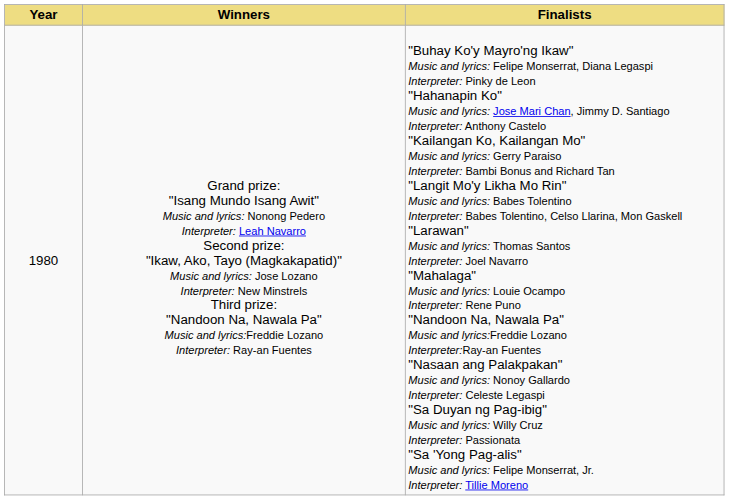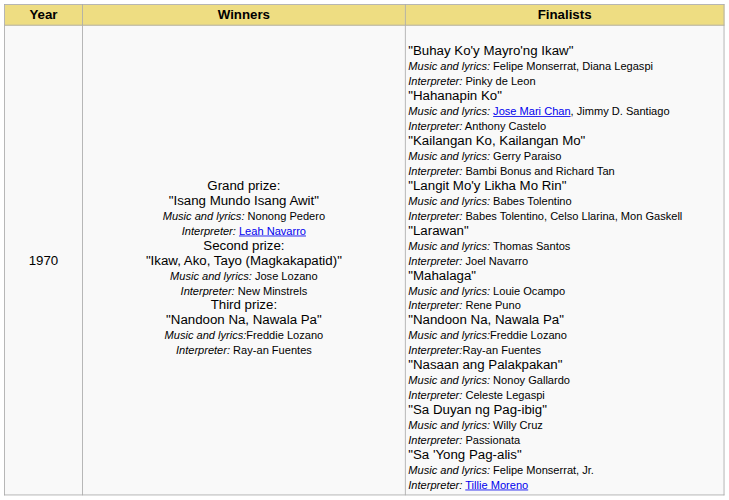(43, 260) 1980 -> (43, 260) 1970
